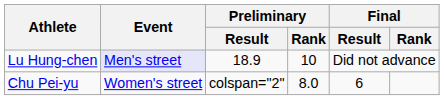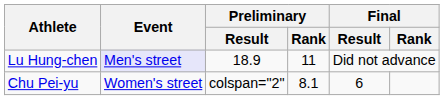(309, 61) 10 -> (309, 61) 11
(309, 84) 8.0 -> (309, 84) 8.1
